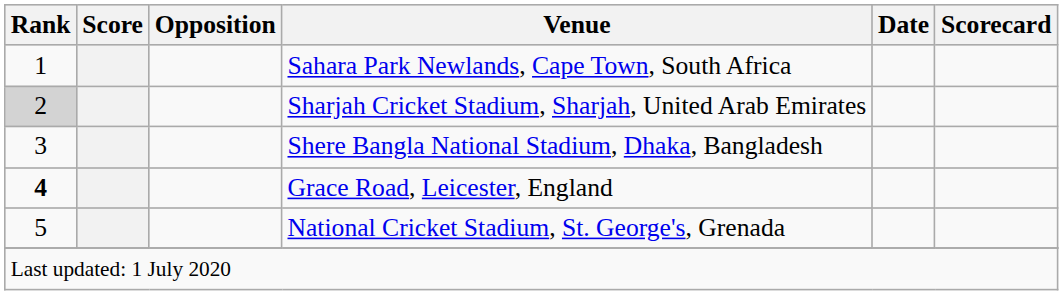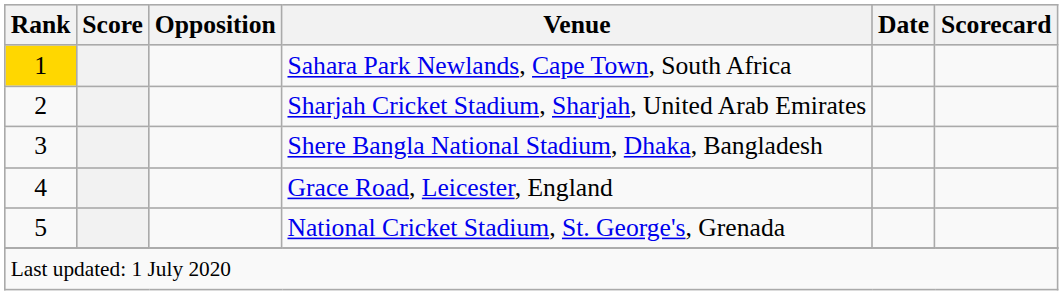(41, 65) no background -> (41, 65) gold background
(41, 106) lightgrey background -> (41, 106) no background
(41, 187) bold -> (41, 187) normal
